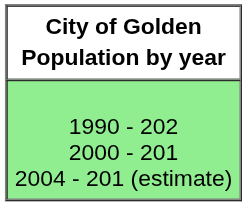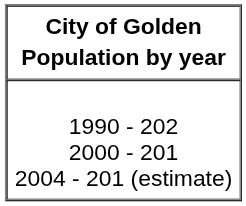(124, 152) lightgreen background -> (124, 152) no background
